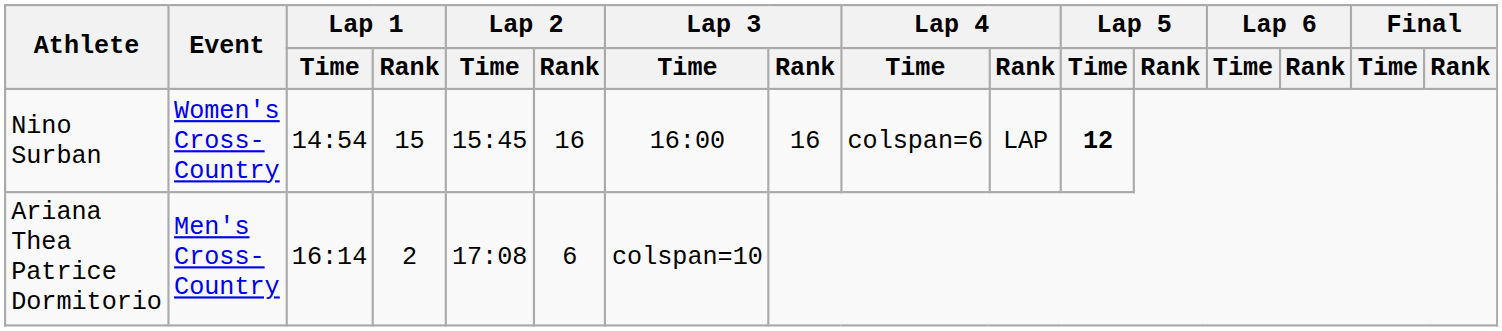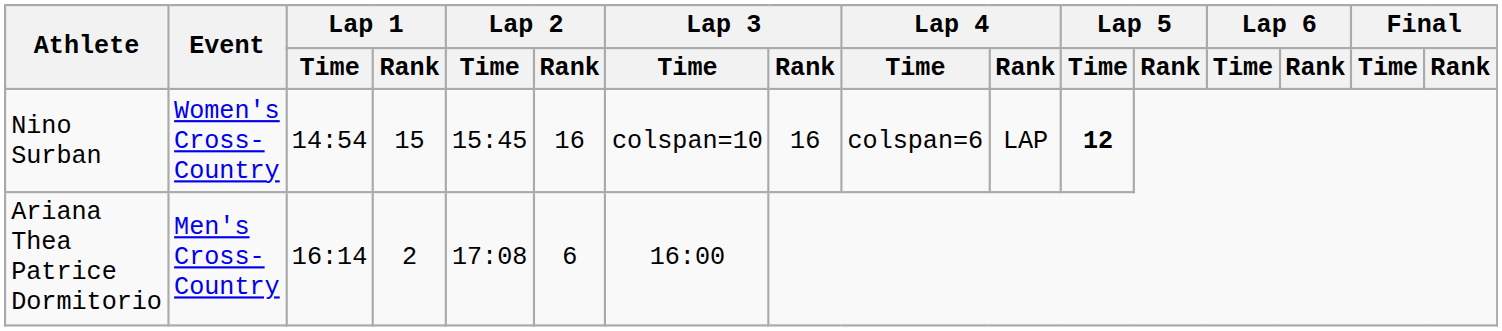(687, 141) 16:00 -> (687, 141) colspan=10
(687, 258) colspan=10 -> (687, 258) 16:00
